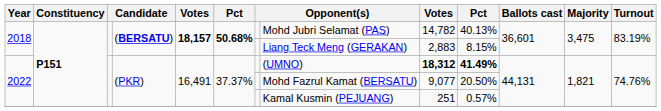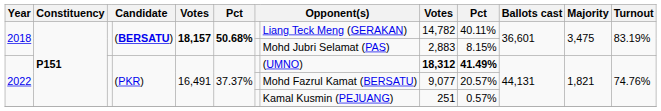(326, 30) Mohd Jubri Selamat (PAS) -> (335, 30) Liang Teck Meng (GERAKAN)
(478, 30) 40.13% -> (478, 30) 40.11%
(335, 47) Liang Teck Meng (GERAKAN) -> (326, 47) Mohd Jubri Selamat (PAS)
(478, 81) 20.50% -> (478, 81) 20.57%
